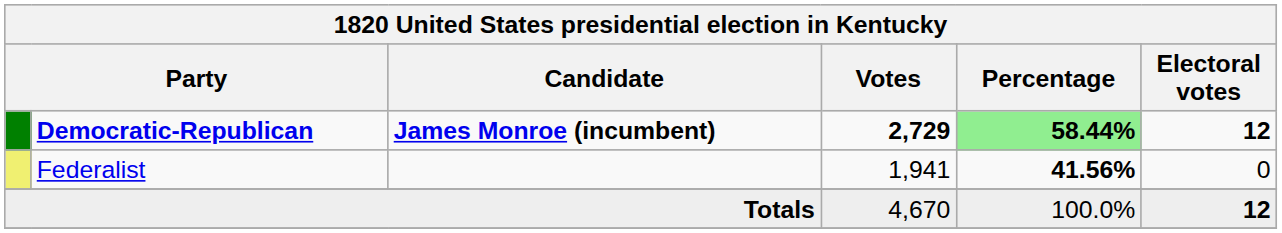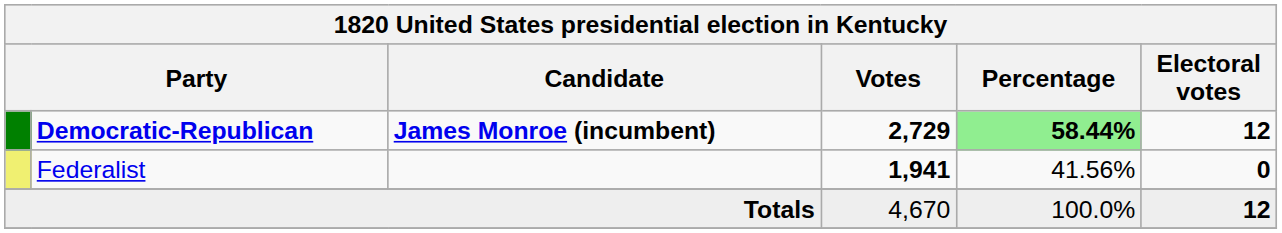(919, 170) normal -> (919, 170) bold
(1093, 170) bold -> (1093, 170) normal
(1264, 170) normal -> (1264, 170) bold
